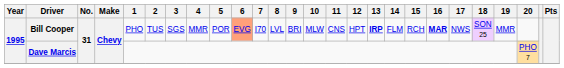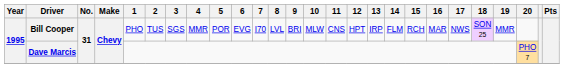(242, 29) lightsalmon background -> (242, 29) no background
(376, 29) bold -> (376, 29) normal
(438, 29) bold -> (438, 29) normal
